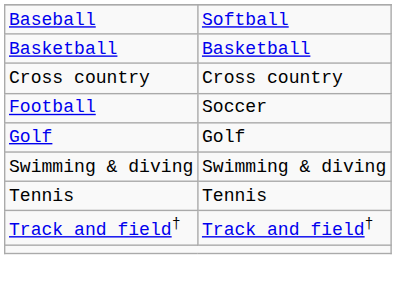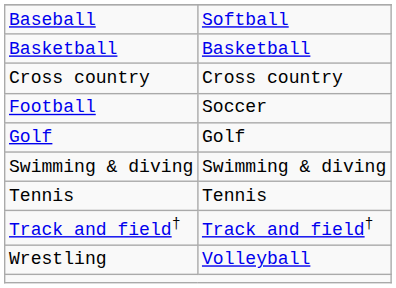+ row: (58, 260)
